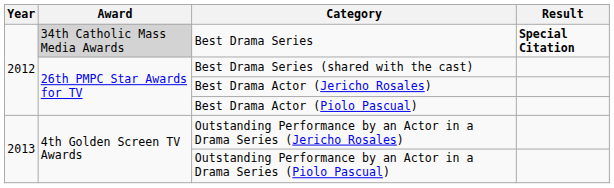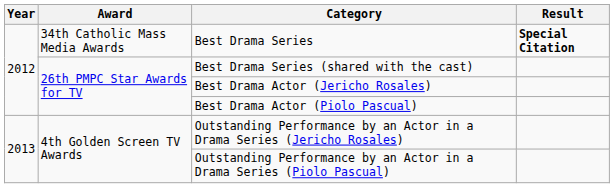(103, 40) lightgrey background -> (103, 40) no background
